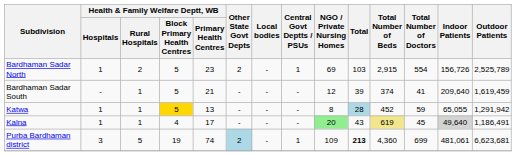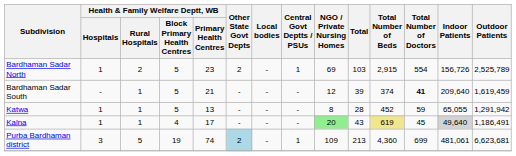(421, 92) normal -> (421, 92) bold
(176, 109) gold background -> (176, 109) no background
(359, 109) lightblue background -> (359, 109) no background
(359, 140) bold -> (359, 140) normal
